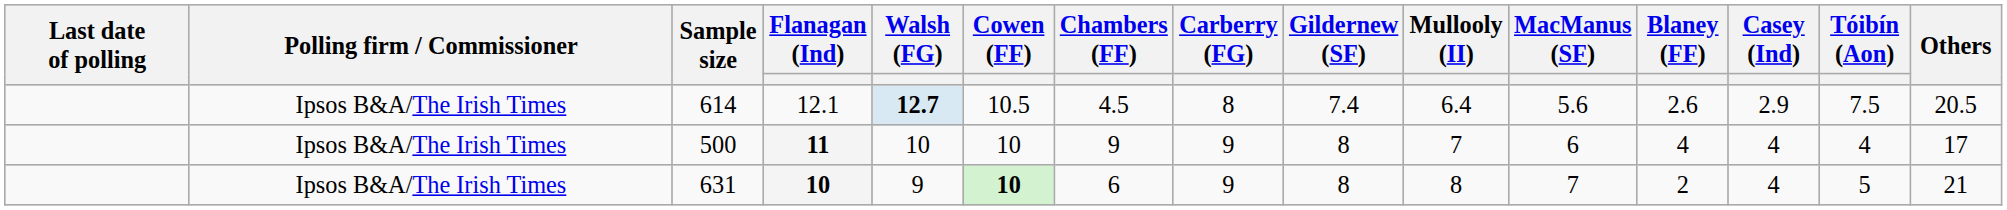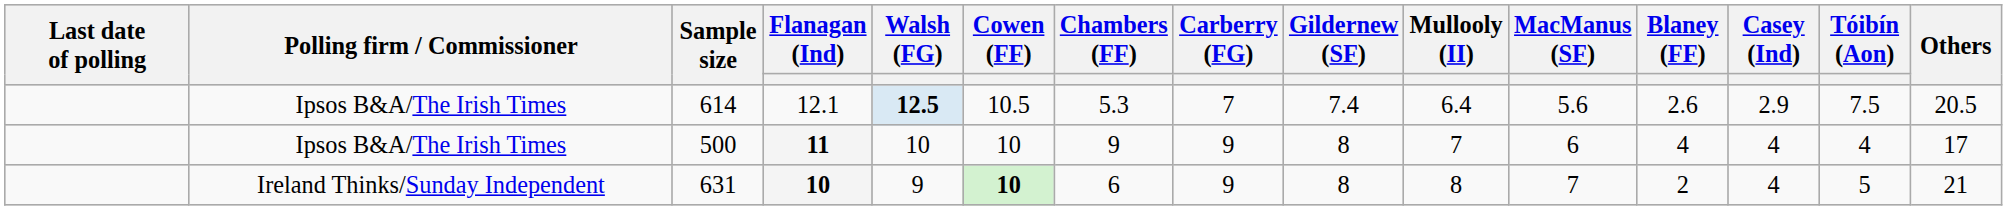(918, 104) 12.7 -> (918, 104) 12.5
(1114, 104) 4.5 -> (1114, 104) 5.3
(1228, 104) 8 -> (1228, 104) 7
(431, 185) Ipsos B&A/The Irish Times -> (431, 185) Ireland Thinks/Sunday Independent
